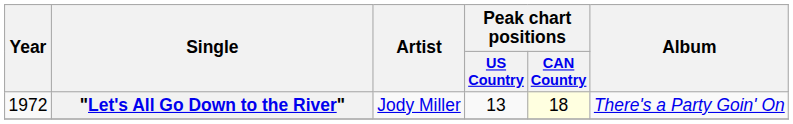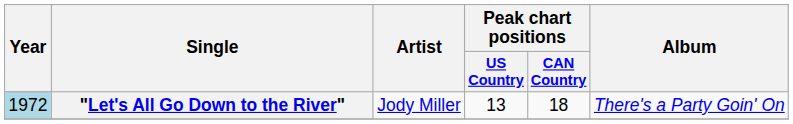(28, 105) no background -> (28, 105) lightblue background
(559, 105) lightyellow background -> (559, 105) no background
